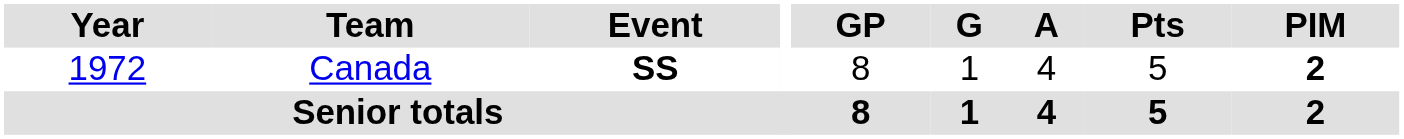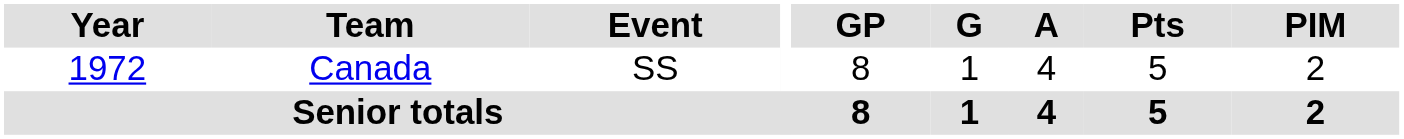(655, 68) bold -> (655, 68) normal
(1315, 68) bold -> (1315, 68) normal
